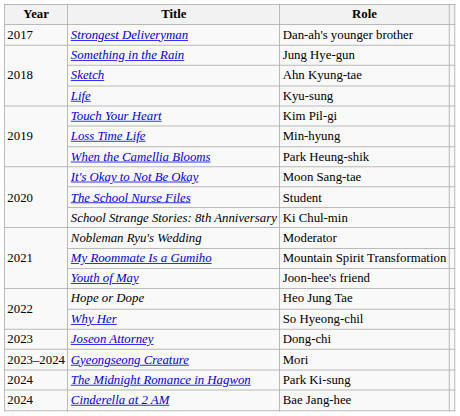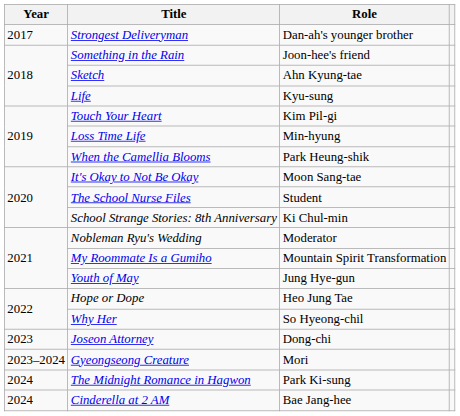(319, 55) Jung Hye-gun -> (326, 55) Joon-hee's friend
(326, 278) Joon-hee's friend -> (319, 278) Jung Hye-gun
